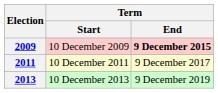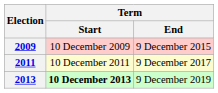(172, 46) bold -> (173, 46) normal
(89, 79) normal -> (90, 79) bold
